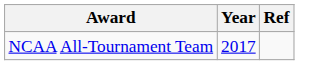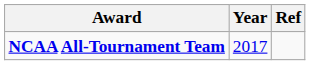(111, 45) normal -> (117, 45) bold
